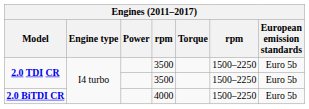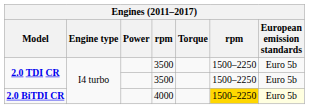(234, 96) no background -> (234, 96) gold background
(281, 96) no background -> (281, 96) lightyellow background
